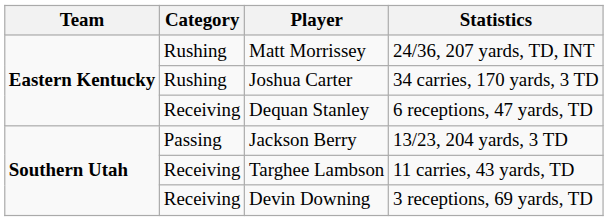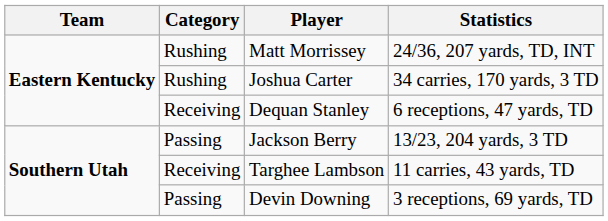(202, 200) Receiving -> (193, 200) Passing
